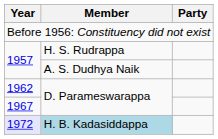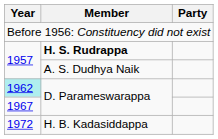(84, 50) normal -> (86, 50) bold
(20, 87) no background -> (20, 87) paleturquoise background
(20, 124) lavender background -> (20, 124) no background
(96, 124) lightblue background -> (96, 124) no background
